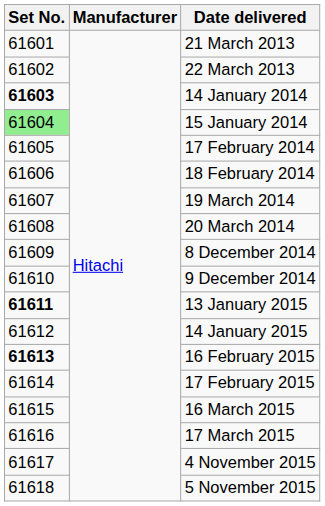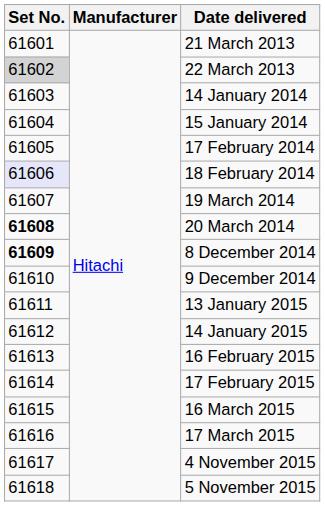(31, 69) no background -> (31, 69) lightgrey background
(31, 95) bold -> (31, 95) normal
(31, 122) lightgreen background -> (31, 122) no background
(31, 174) no background -> (31, 174) lavender background
(31, 226) normal -> (31, 226) bold
(31, 252) normal -> (31, 252) bold
(31, 305) bold -> (31, 305) normal
(31, 357) bold -> (31, 357) normal
